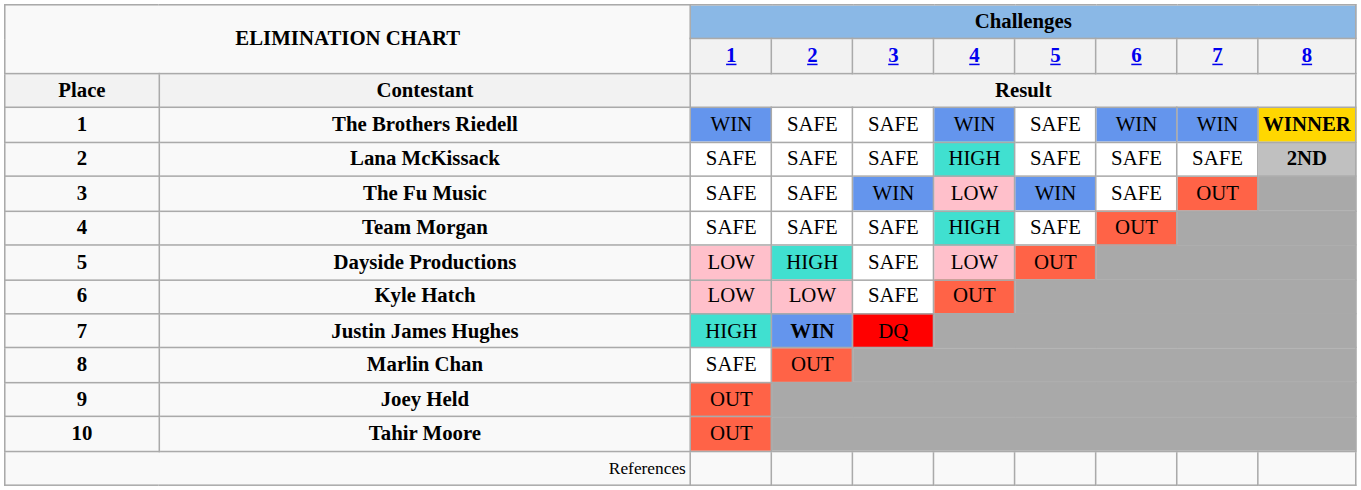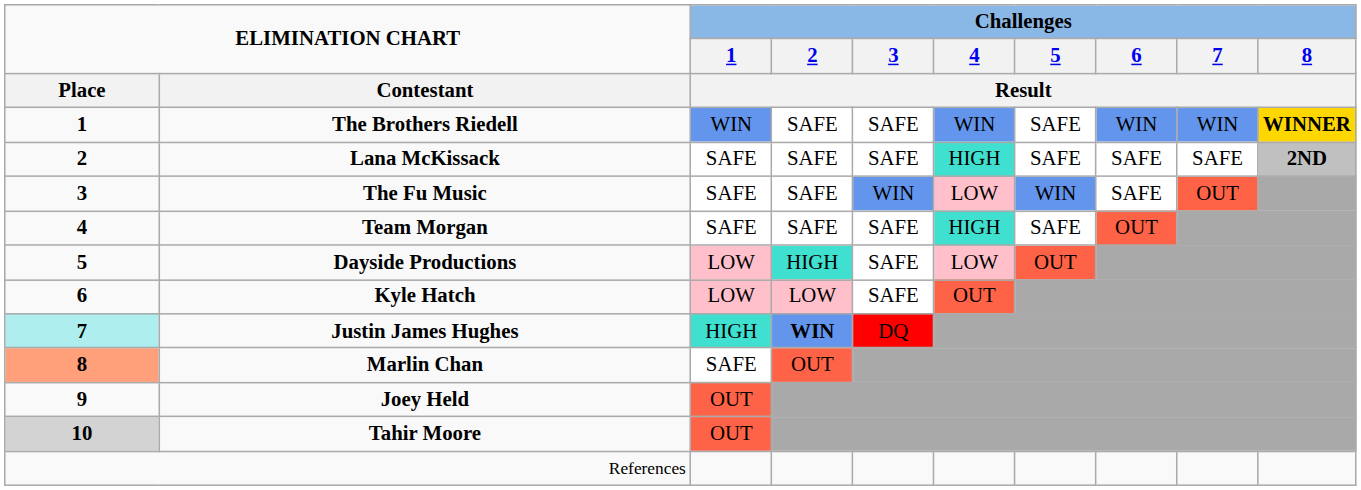(82, 330) no background -> (82, 330) paleturquoise background
(82, 364) no background -> (82, 364) lightsalmon background
(82, 433) no background -> (82, 433) lightgrey background
